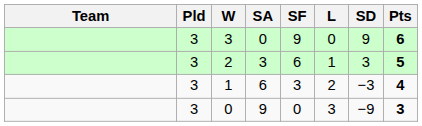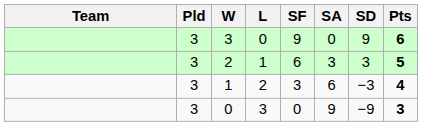columns swapped: (332, 16) <-> (263, 16)
